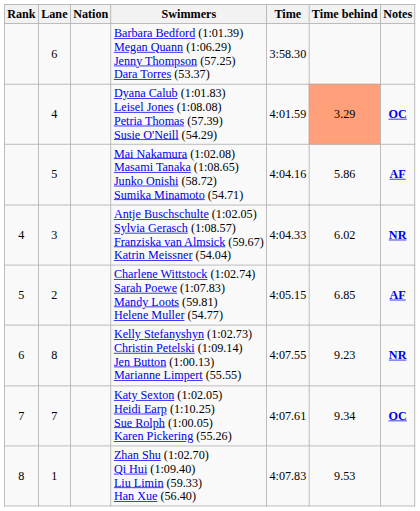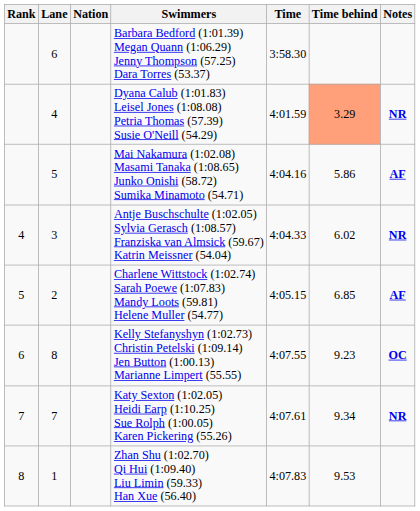(398, 114) OC -> (398, 114) NR
(398, 355) NR -> (398, 355) OC
(398, 415) OC -> (398, 415) NR
